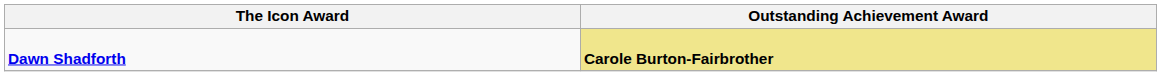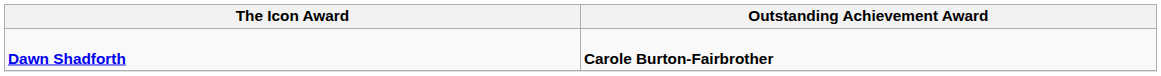(679, 58) khaki background -> (679, 58) no background
